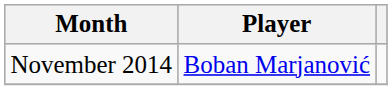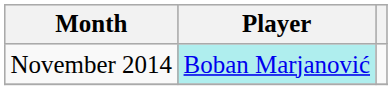(277, 63) no background -> (277, 63) paleturquoise background
